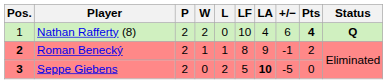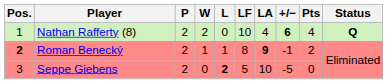(288, 32) normal -> (288, 32) bold
(311, 32) bold -> (311, 32) normal
(265, 50) normal -> (265, 50) bold
(19, 69) bold -> (19, 69) normal
(225, 69) normal -> (225, 69) bold
(265, 69) bold -> (265, 69) normal
